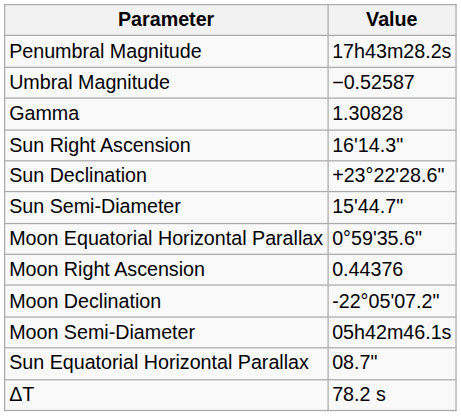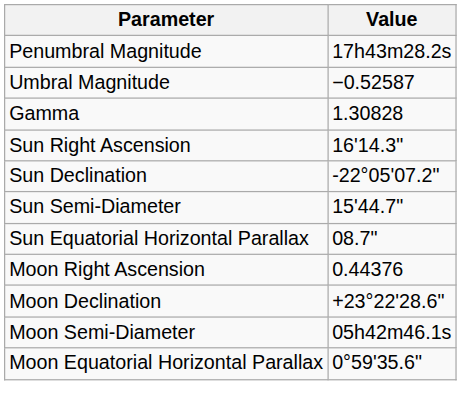(388, 176) +23°22'28.6" -> (386, 176) -22°05'07.2"
rows swapped: (159, 363) <-> (166, 238)
(386, 301) -22°05'07.2" -> (388, 301) +23°22'28.6"
- row: (22, 394)
